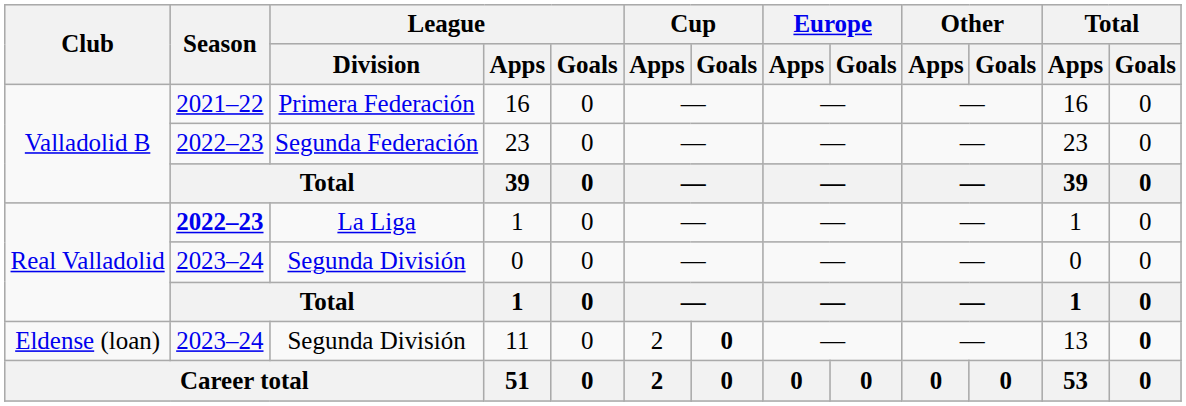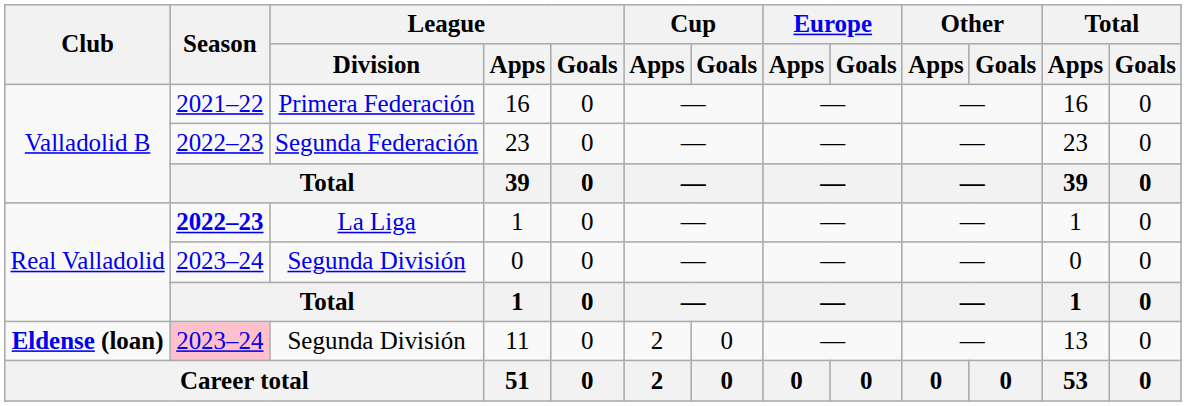(88, 340) normal -> (88, 340) bold
(220, 340) no background -> (220, 340) pink background
(727, 340) bold -> (727, 340) normal
(1145, 340) bold -> (1145, 340) normal
